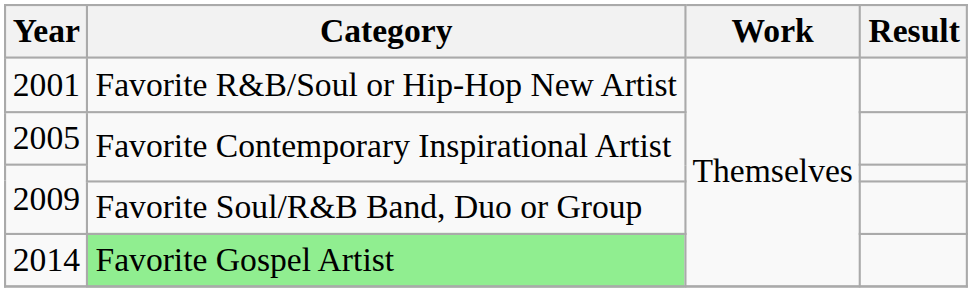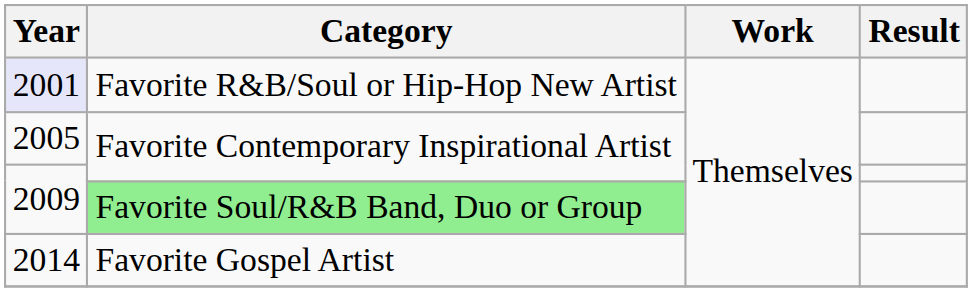(46, 84) no background -> (46, 84) lavender background
(369, 206) no background -> (369, 206) lightgreen background
(245, 259) lightgreen background -> (245, 259) no background
